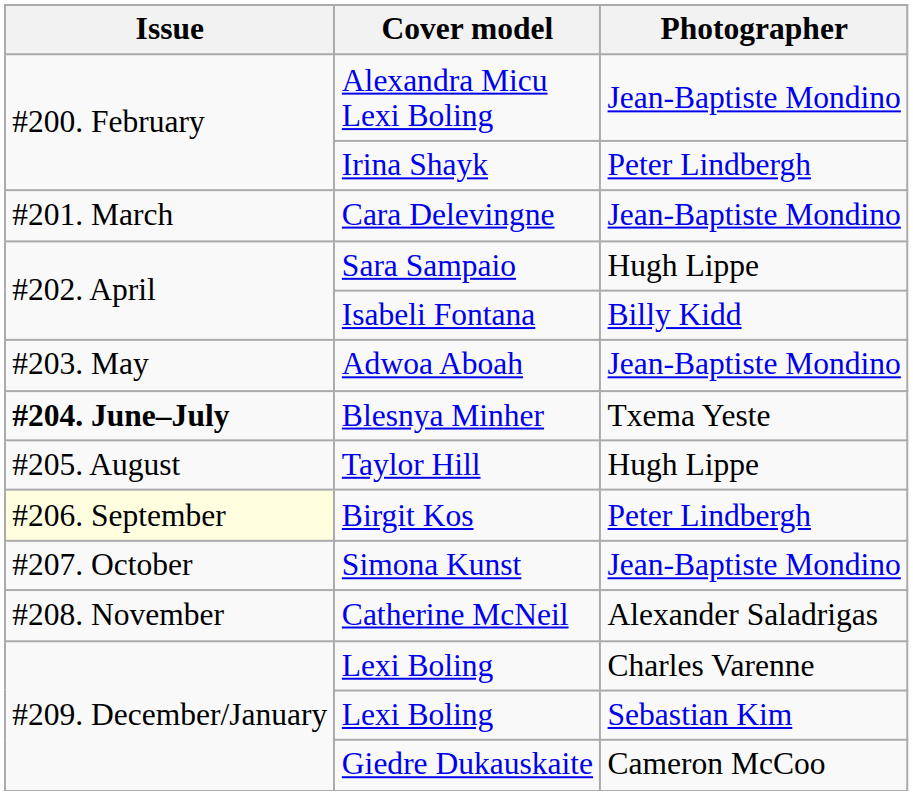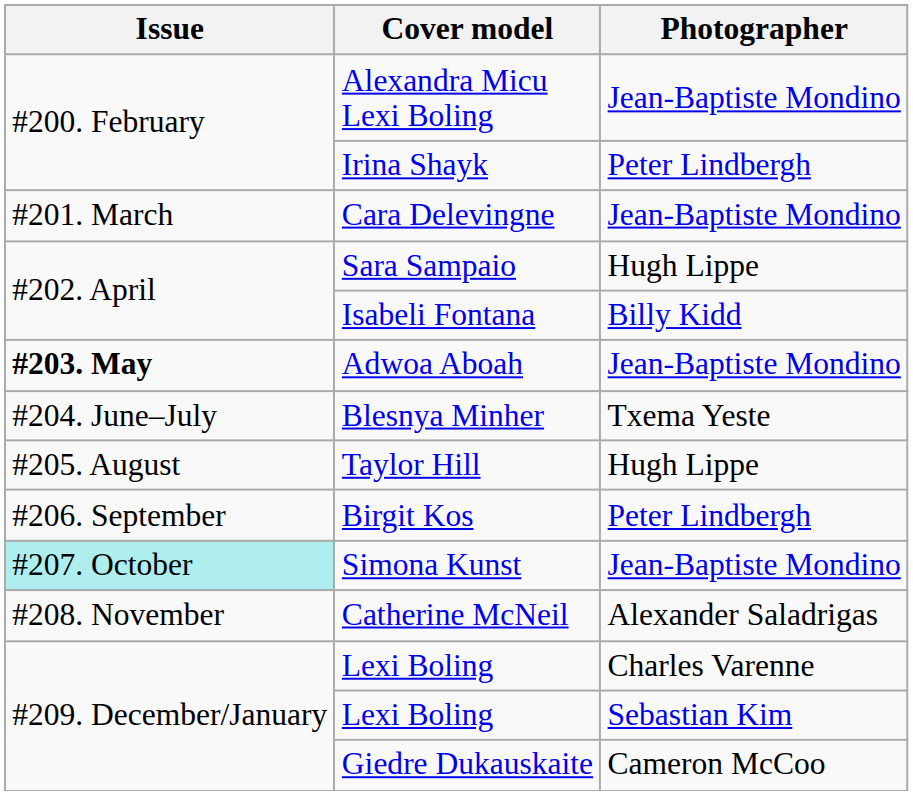(81, 364) normal -> (82, 364) bold
(121, 414) bold -> (115, 414) normal
(119, 514) lightyellow background -> (119, 514) no background
(102, 564) no background -> (102, 564) paleturquoise background
